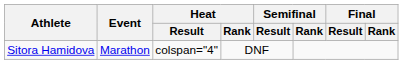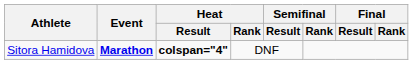(125, 50) normal -> (127, 50) bold
(187, 50) normal -> (193, 50) bold
